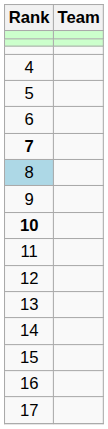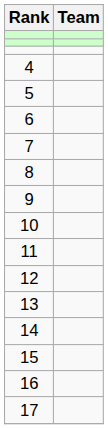(29, 146) bold -> (29, 146) normal
(29, 172) lightblue background -> (29, 172) no background
(29, 225) bold -> (29, 225) normal
